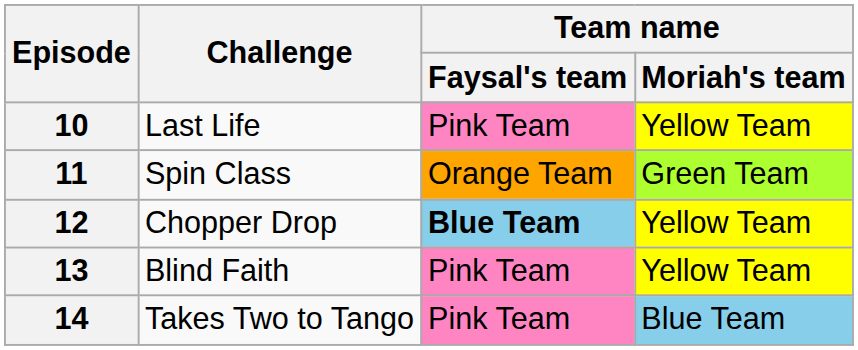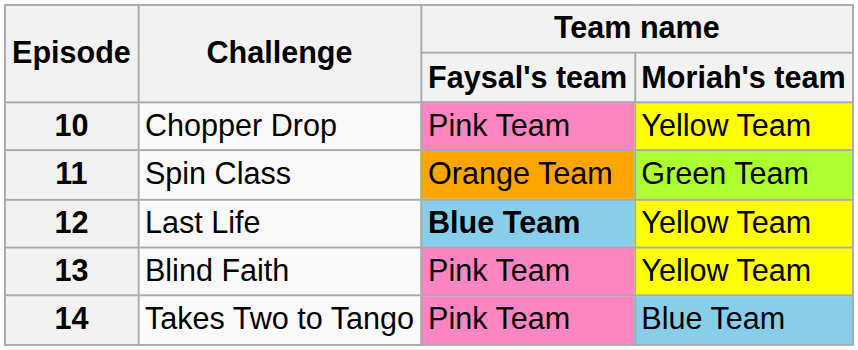(203, 125) Last Life -> (241, 125) Chopper Drop
(241, 222) Chopper Drop -> (203, 222) Last Life
